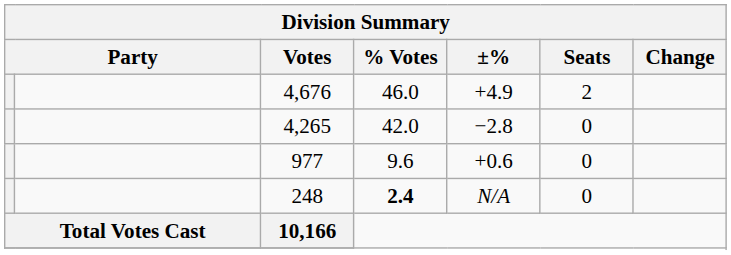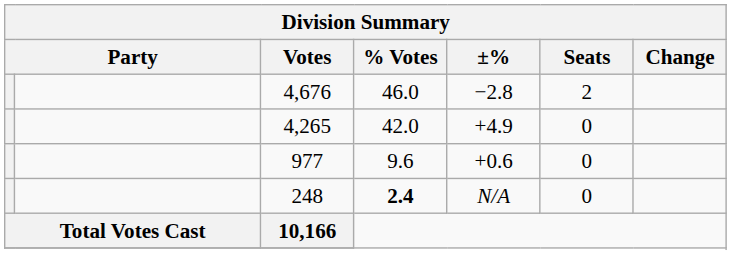(494, 91) +4.9 -> (494, 91) −2.8
(494, 126) −2.8 -> (494, 126) +4.9
